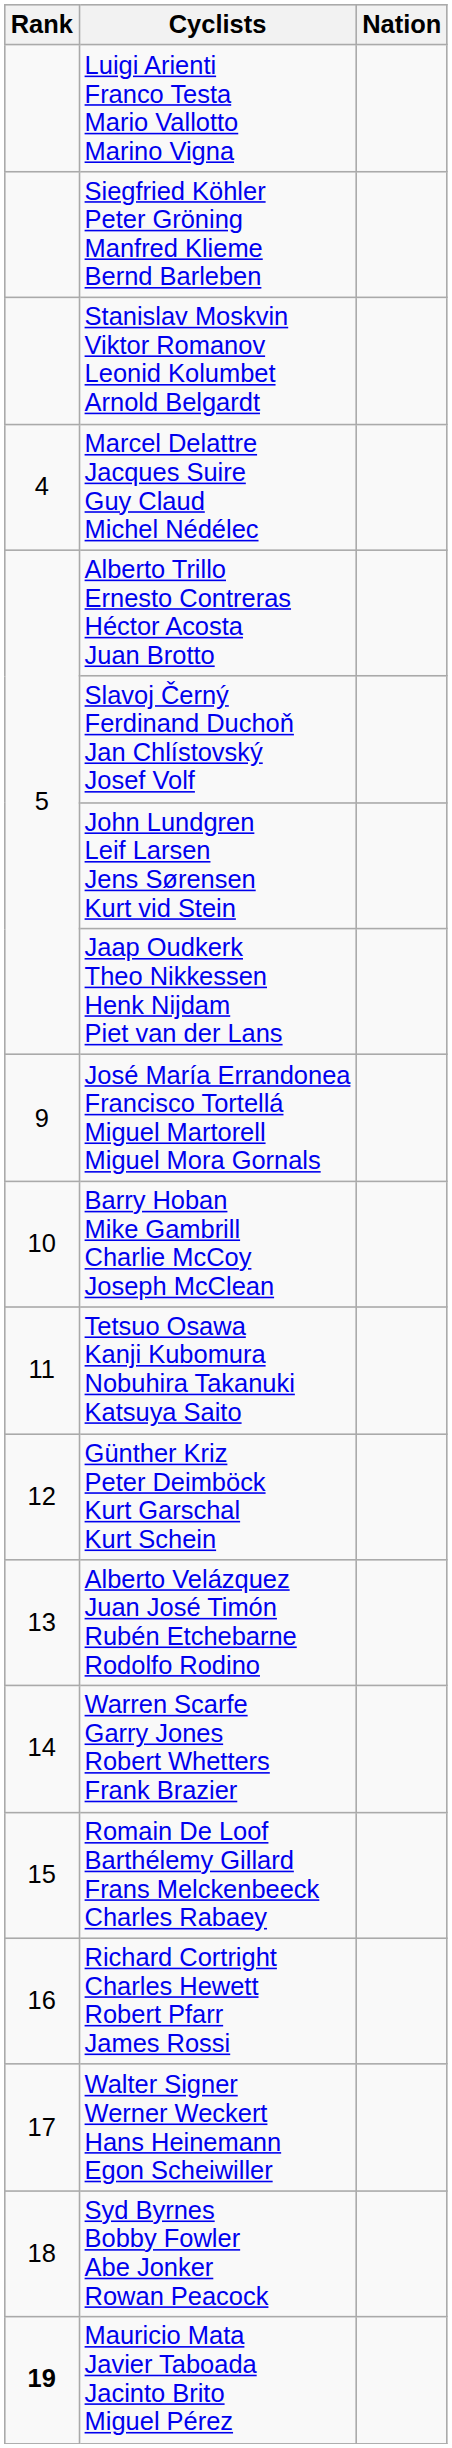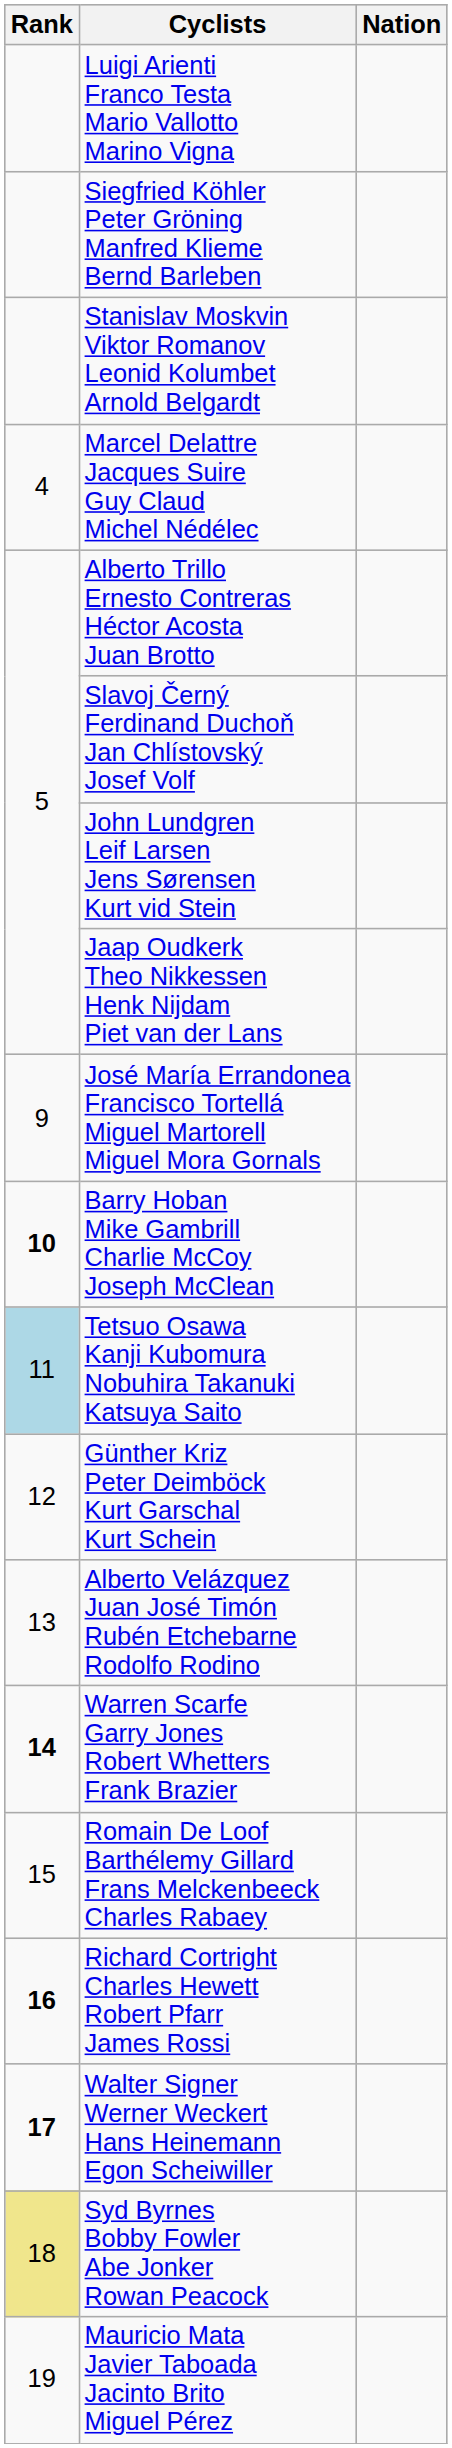(42, 1243) normal -> (42, 1243) bold
(42, 1370) no background -> (42, 1370) lightblue background
(42, 1748) normal -> (42, 1748) bold
(42, 2001) normal -> (42, 2001) bold
(42, 2127) normal -> (42, 2127) bold
(42, 2253) no background -> (42, 2253) khaki background
(42, 2379) bold -> (42, 2379) normal
